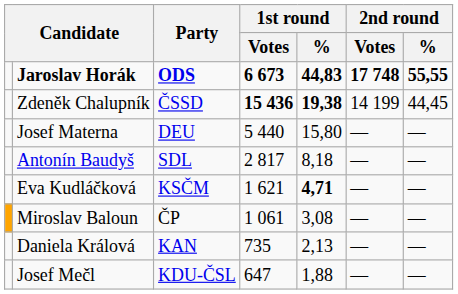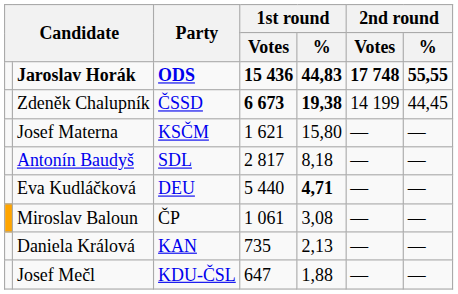(264, 75) 6 673 -> (269, 75) 15 436
(269, 103) 15 436 -> (264, 103) 6 673
(177, 132) DEU -> (183, 132) KSČM
(264, 132) 5 440 -> (264, 132) 1 621
(183, 189) KSČM -> (177, 189) DEU
(264, 189) 1 621 -> (264, 189) 5 440
